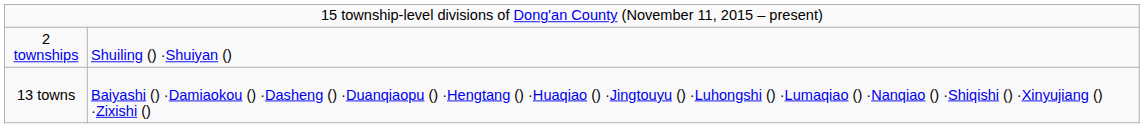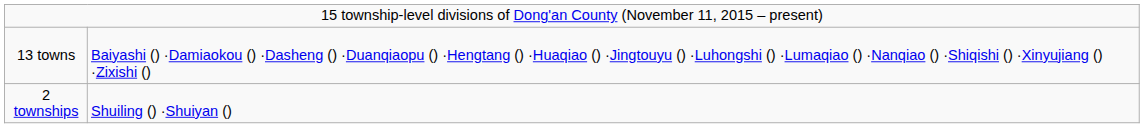rows swapped: (46, 94) <-> (46, 47)
